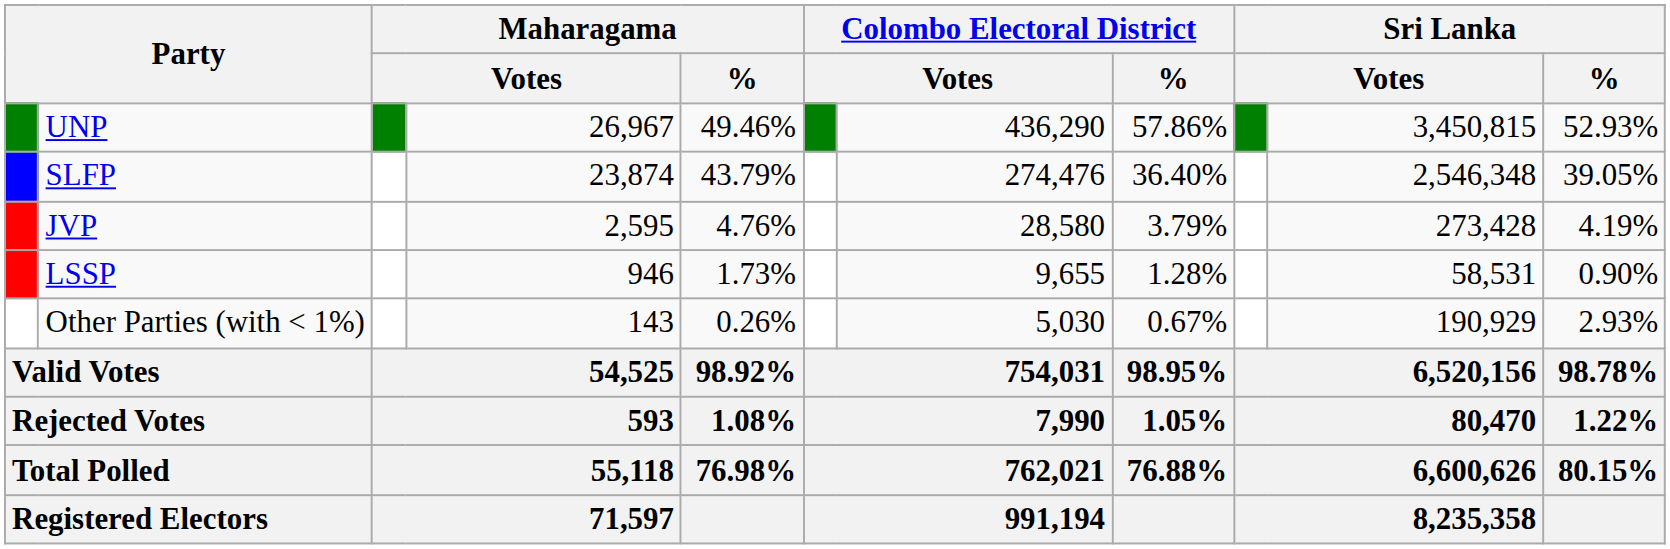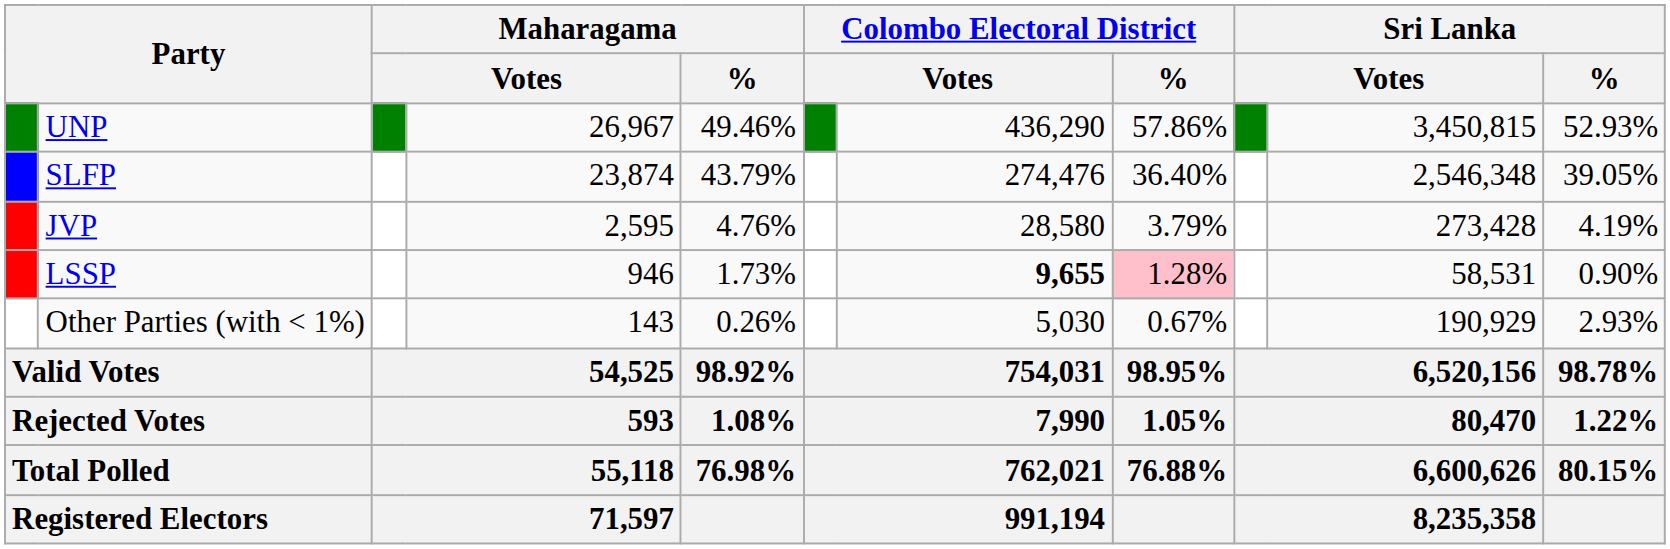(1070, 273) normal -> (1070, 273) bold
(1187, 273) no background -> (1187, 273) pink background
